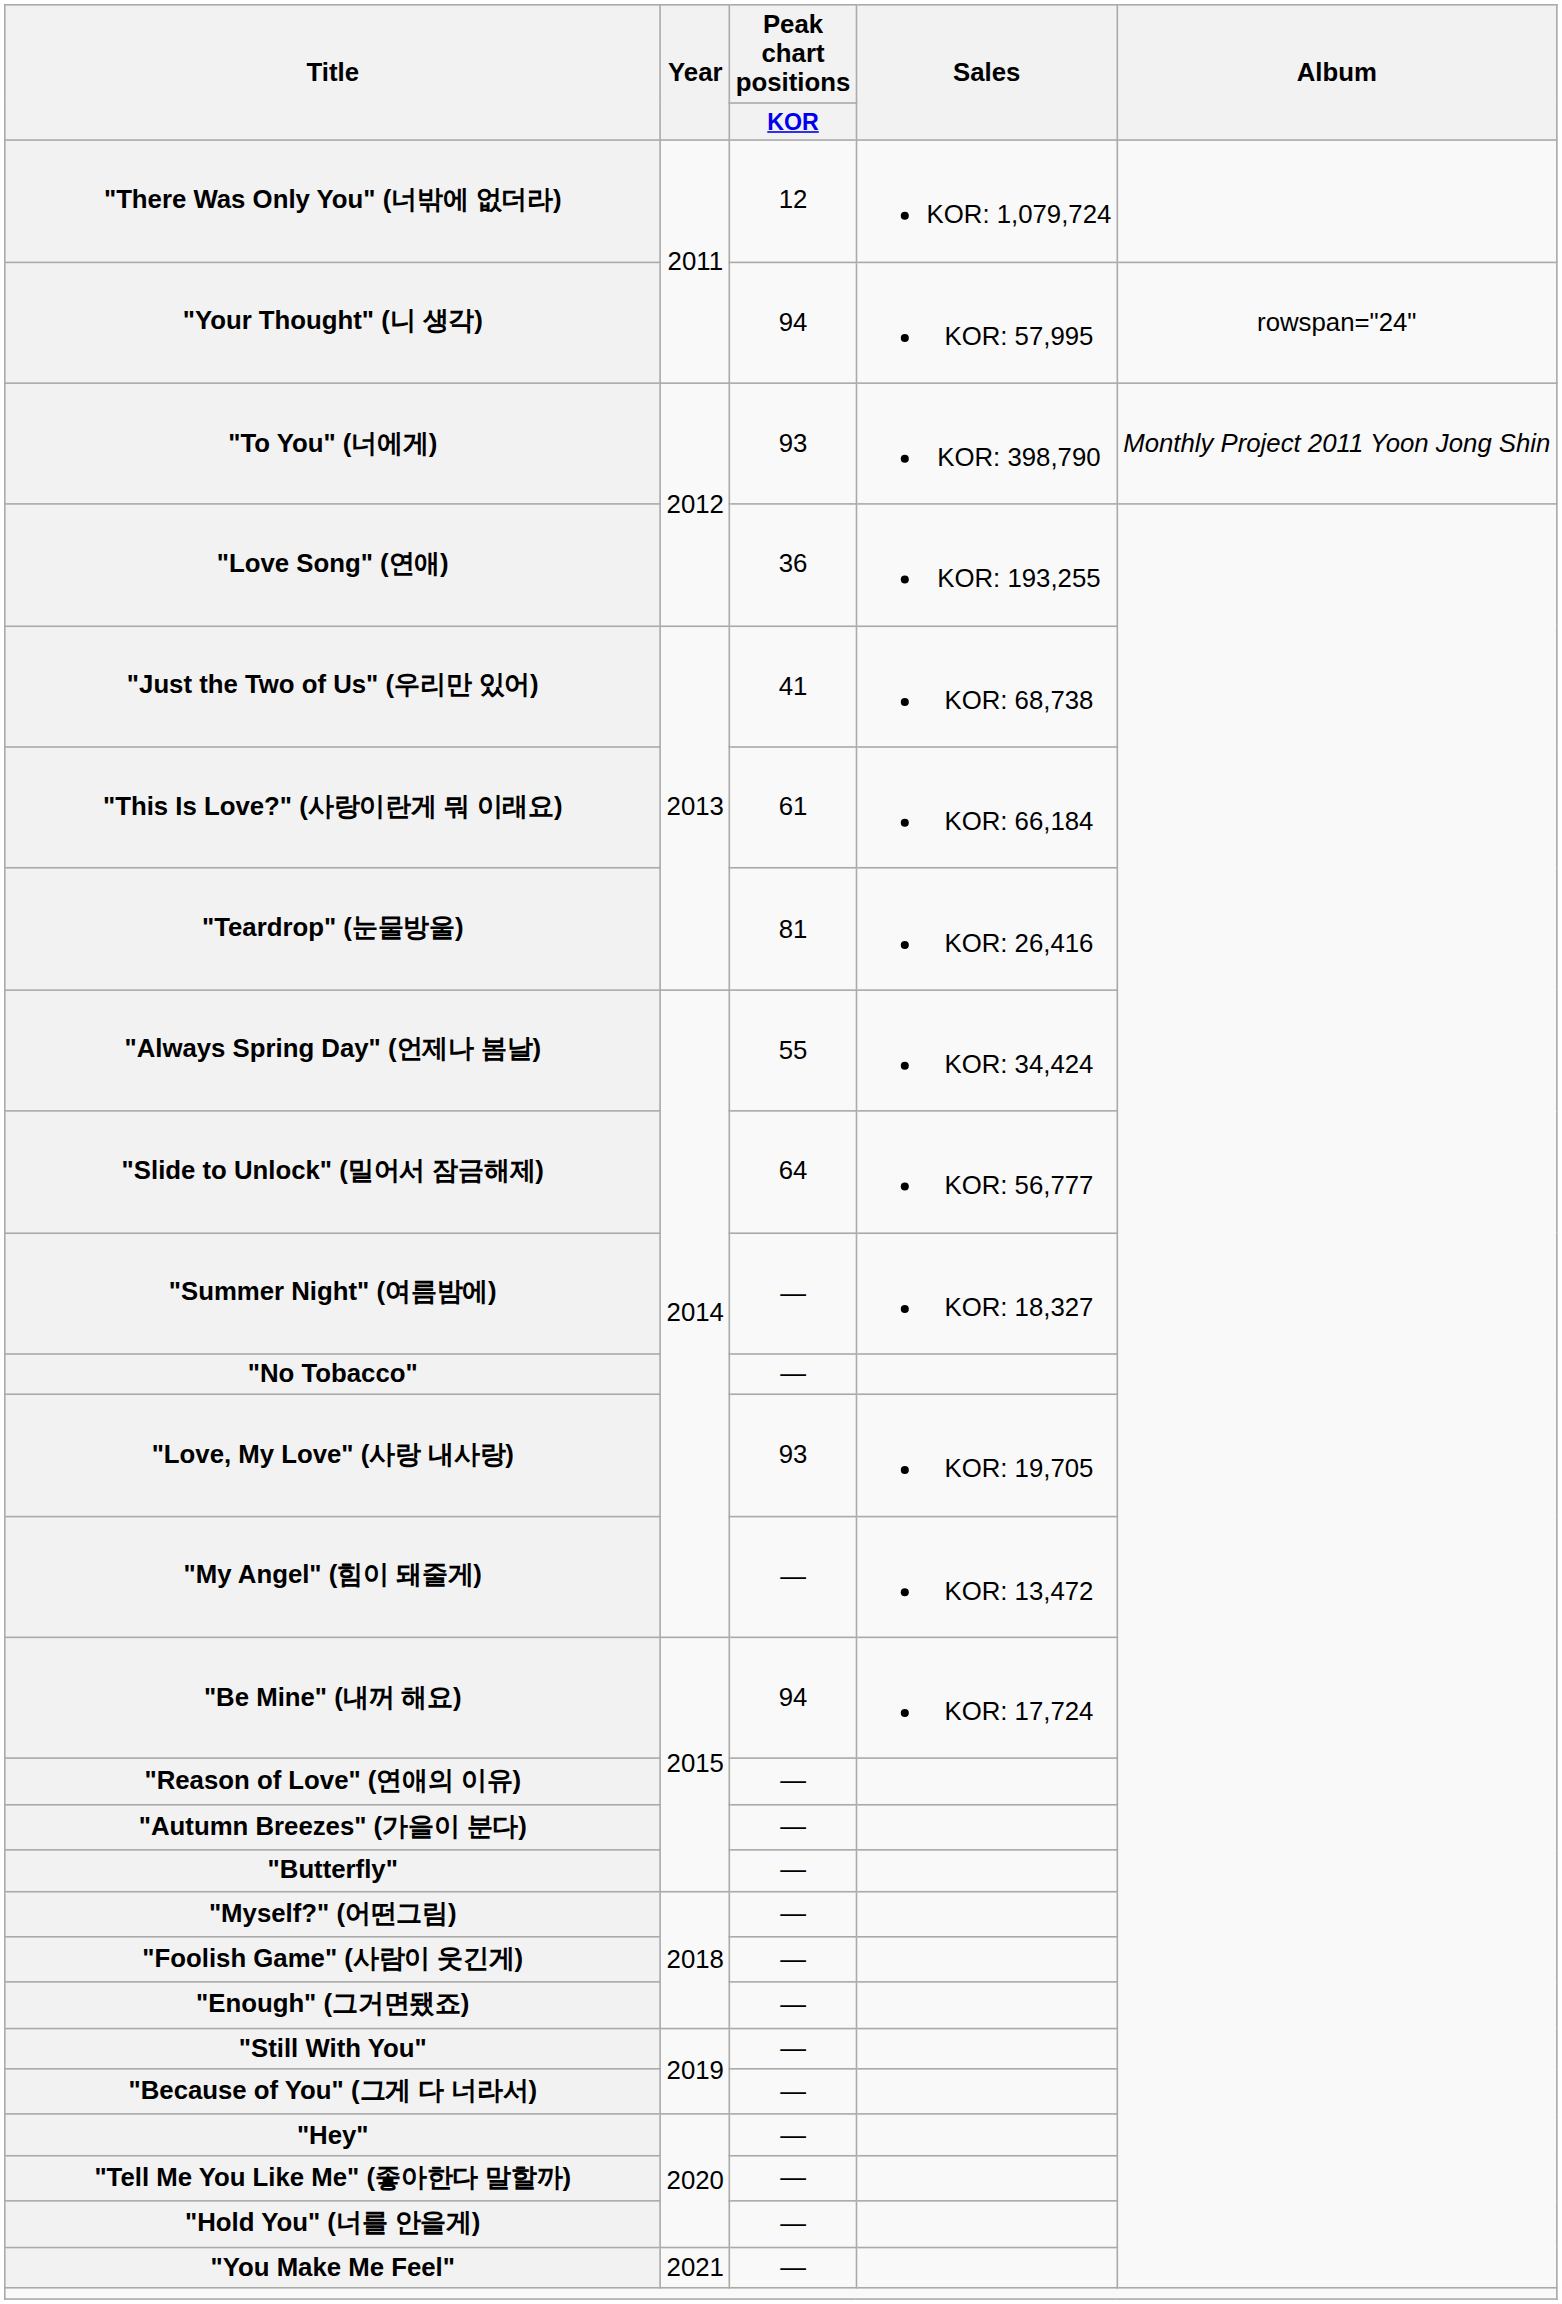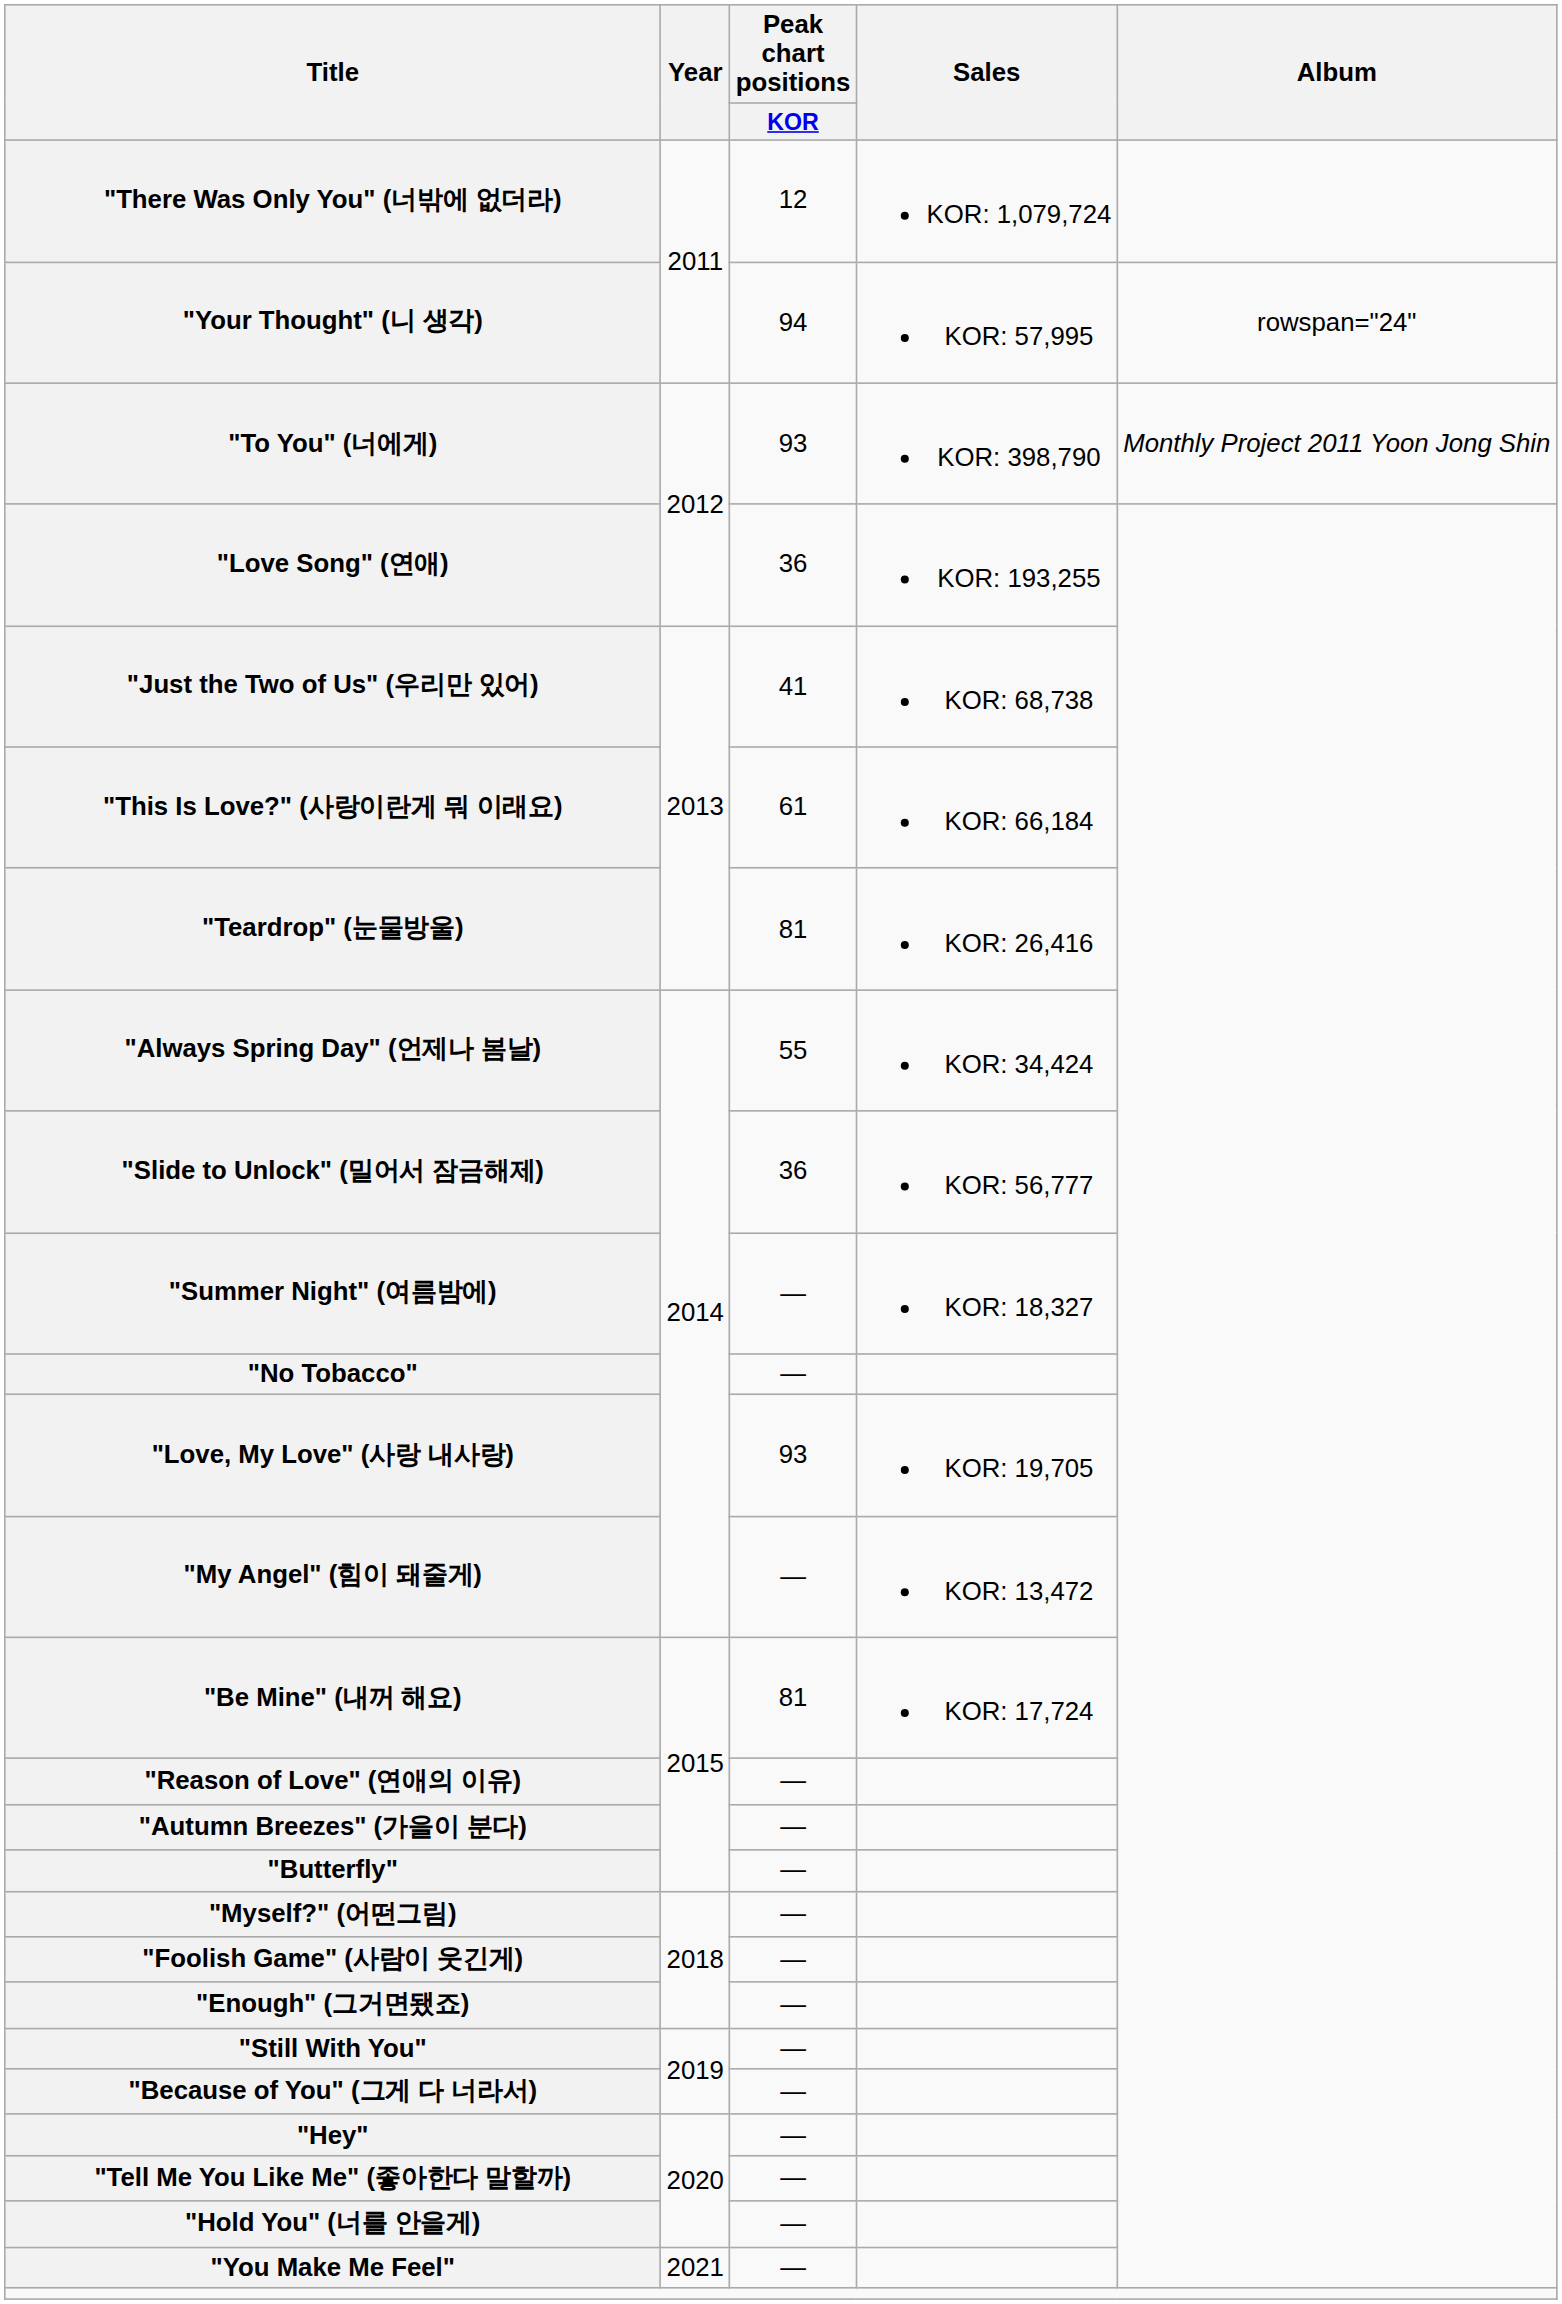(793, 1171) 64 -> (793, 1171) 36
(793, 1697) 94 -> (793, 1697) 81
